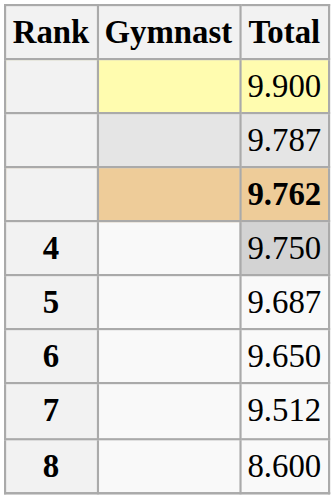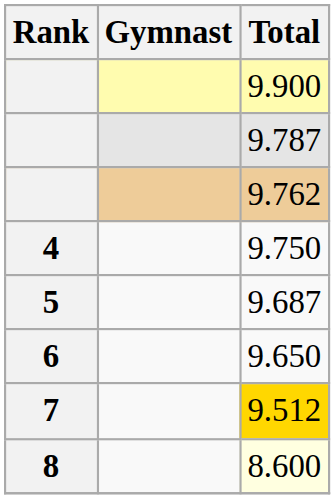(284, 194) bold -> (284, 194) normal
(284, 248) lightgrey background -> (284, 248) no background
(284, 410) no background -> (284, 410) gold background
(284, 464) no background -> (284, 464) lightyellow background
